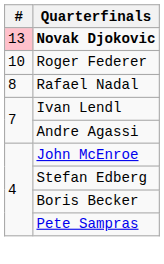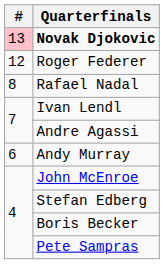(16, 62) 10 -> (16, 62) 12
+ row: (83, 155)
